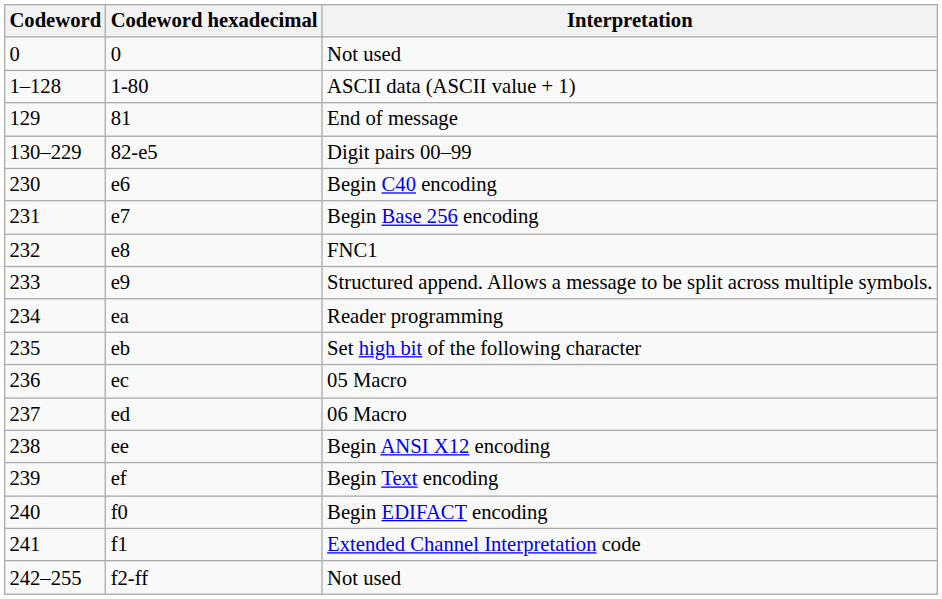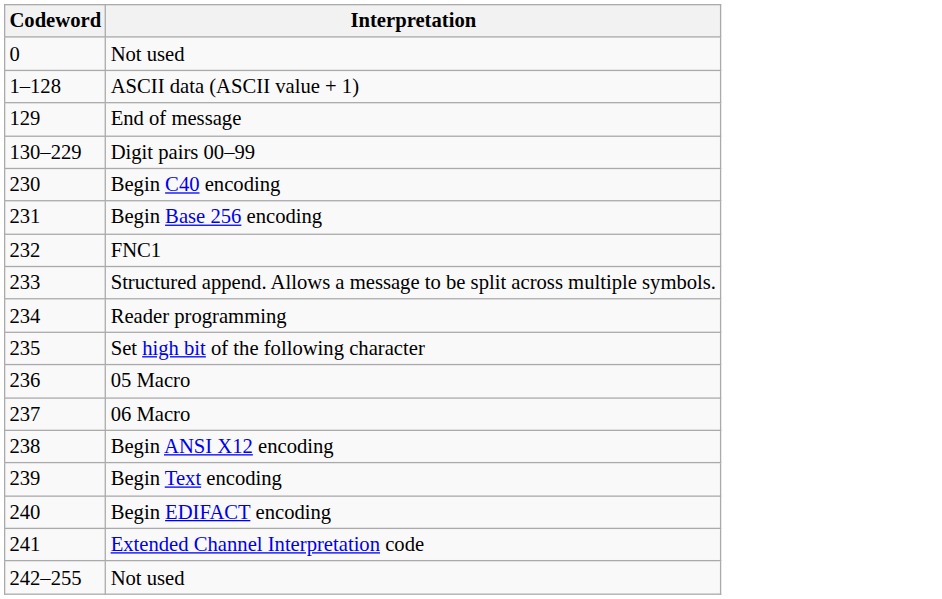- column: (214, 20)
